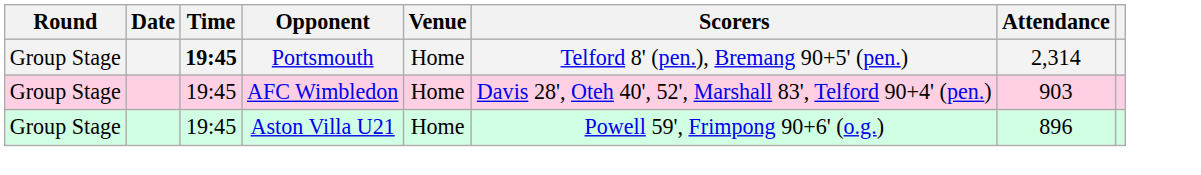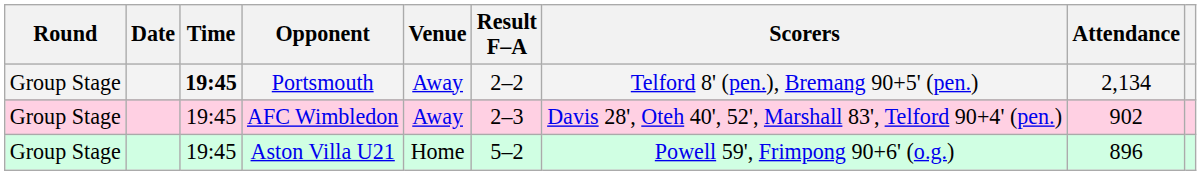+ column: (507, 34)
(438, 57) Home -> (438, 81) Away
(1056, 57) 2,314 -> (1126, 81) 2,134
(438, 92) Home -> (438, 116) Away
(1056, 92) 903 -> (1126, 116) 902
